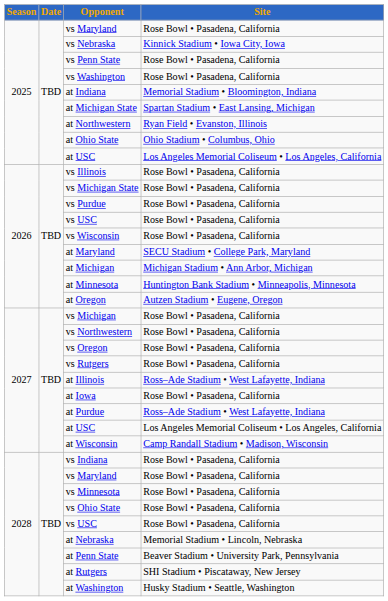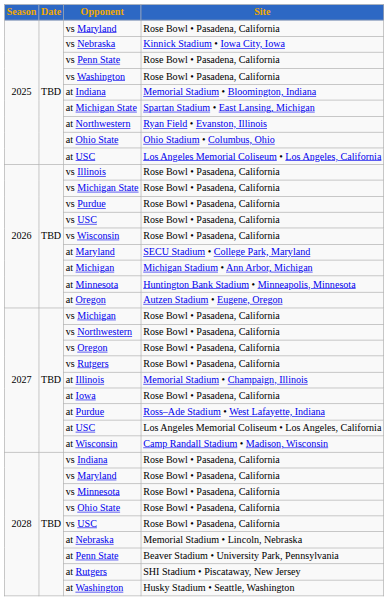(234, 380) Ross–Ade Stadium • West Lafayette, Indiana -> (225, 380) Memorial Stadium • Champaign, Illinois
